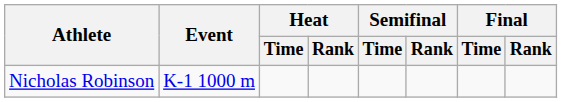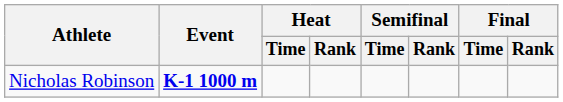(209, 81) normal -> (210, 81) bold
